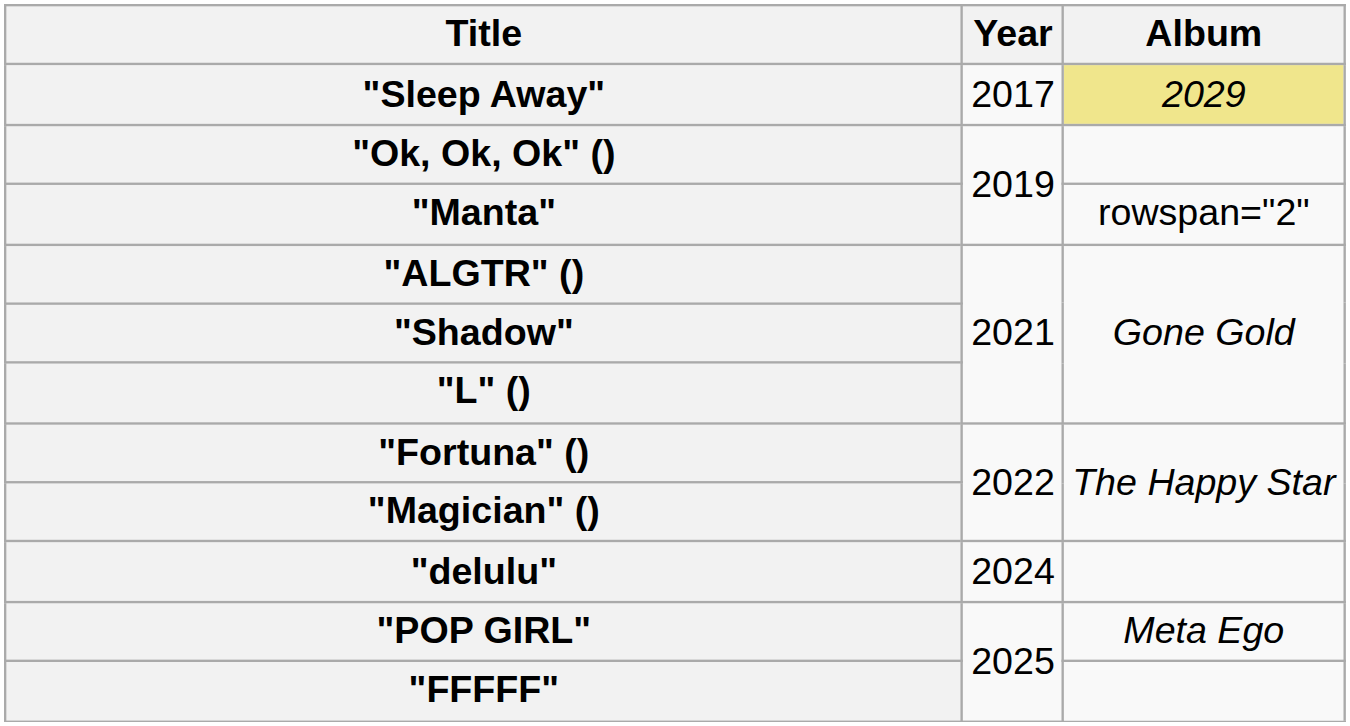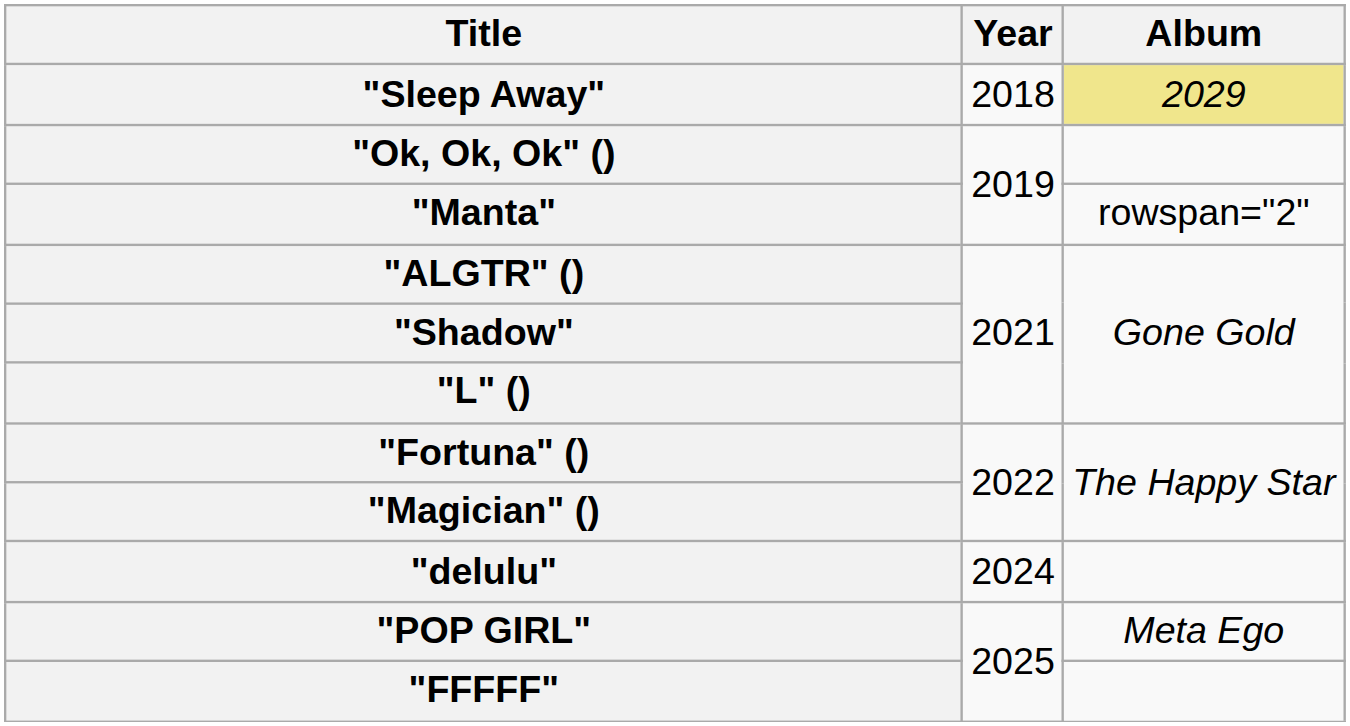(1013, 93) 2017 -> (1013, 93) 2018
